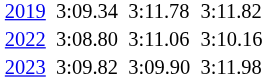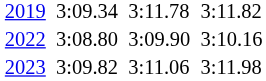(159, 39) 3:11.06 -> (159, 39) 3:09.90
(159, 67) 3:09.90 -> (159, 67) 3:11.06
